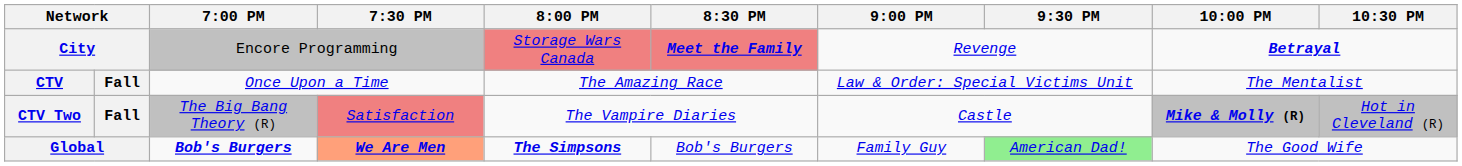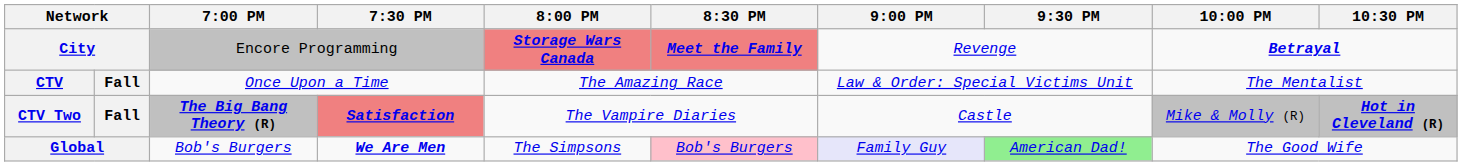(567, 50) normal -> (567, 50) bold
(233, 116) normal -> (233, 116) bold
(400, 116) normal -> (400, 116) bold
(1235, 116) bold -> (1235, 116) normal
(1388, 116) normal -> (1388, 116) bold
(233, 149) bold -> (233, 149) normal
(400, 149) lightsalmon background -> (400, 149) no background
(567, 149) bold -> (567, 149) normal
(734, 149) no background -> (734, 149) pink background
(901, 149) no background -> (901, 149) lavender background
